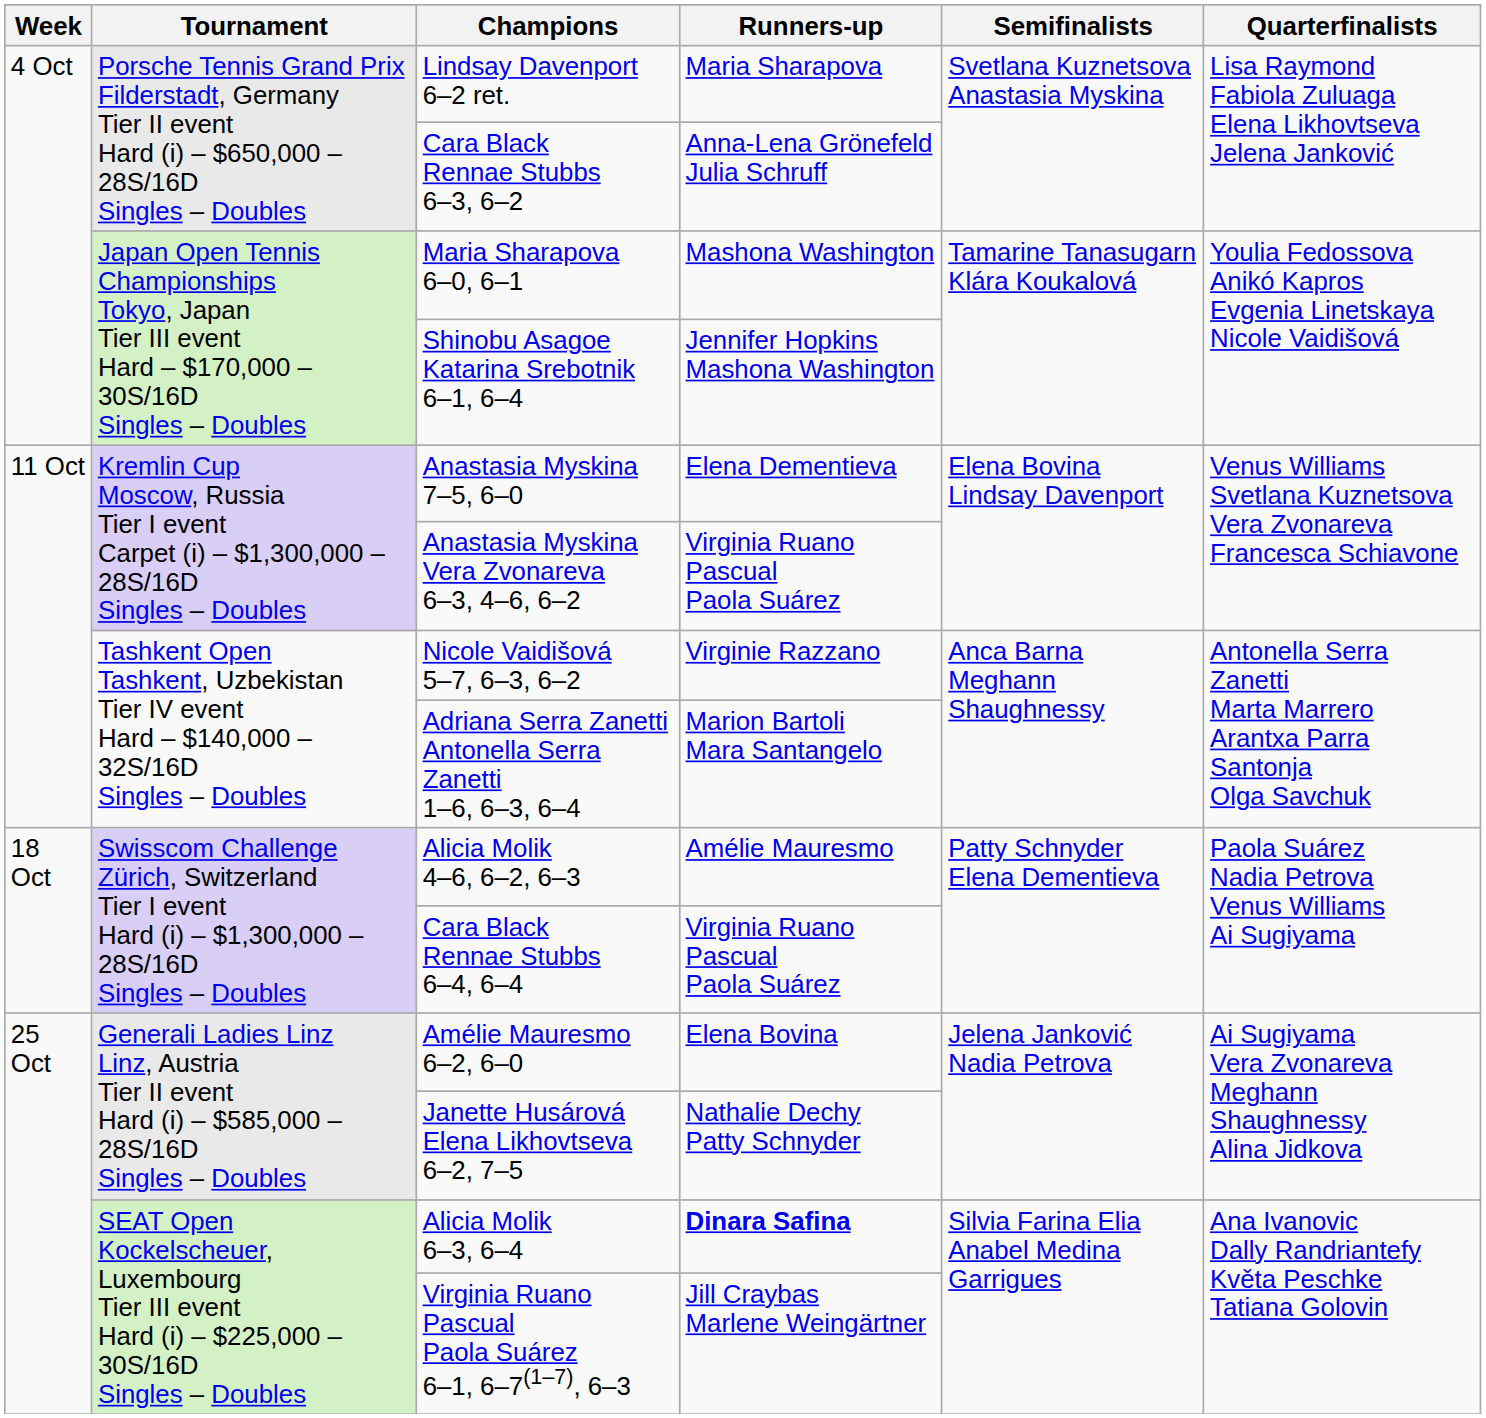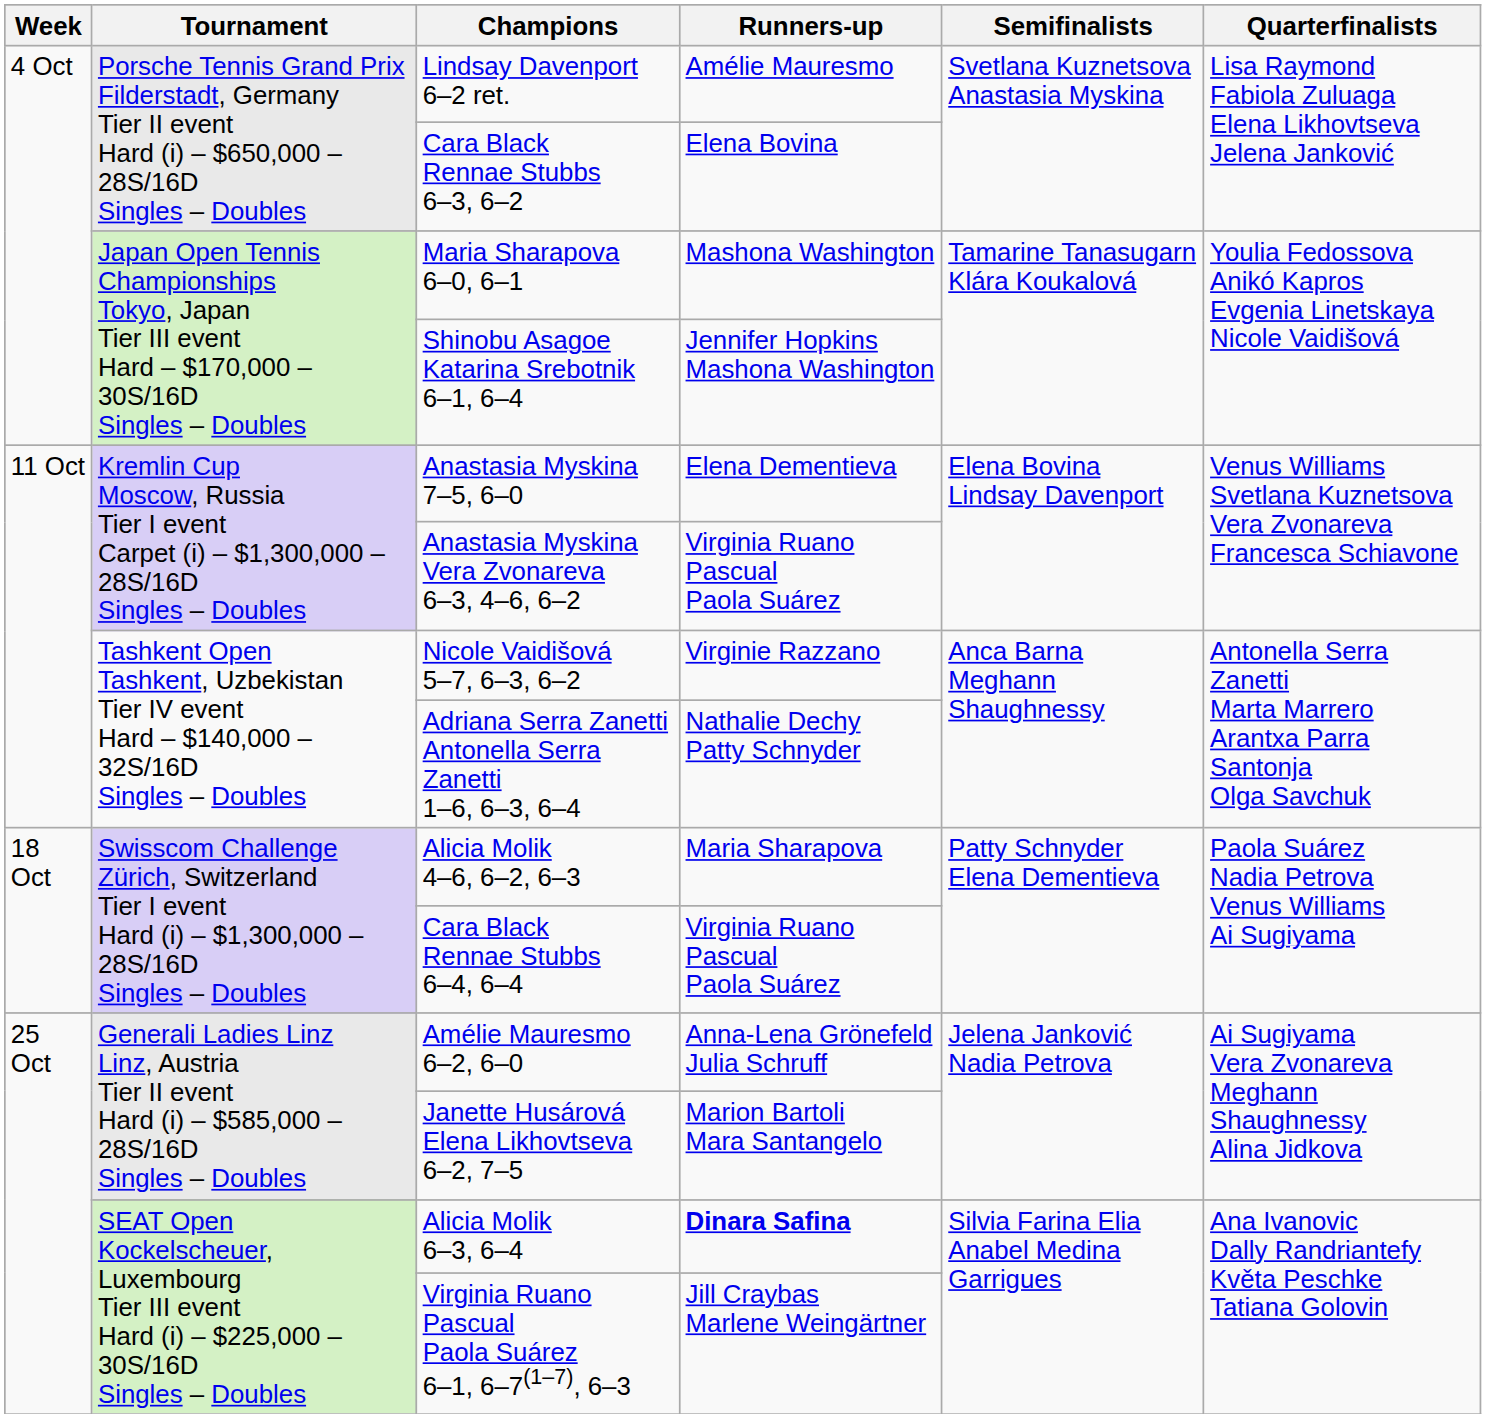(784, 66) Maria Sharapova -> (790, 66) Amélie Mauresmo
(809, 158) Anna-Lena Grönefeld Julia Schruff -> (762, 143) Elena Bovina
(784, 736) Marion Bartoli Mara Santangelo -> (773, 736) Nathalie Dechy Patty Schnyder
(790, 849) Amélie Mauresmo -> (784, 849) Maria Sharapova
(762, 1034) Elena Bovina -> (809, 1049) Anna-Lena Grönefeld Julia Schruff
(773, 1126) Nathalie Dechy Patty Schnyder -> (784, 1126) Marion Bartoli Mara Santangelo
